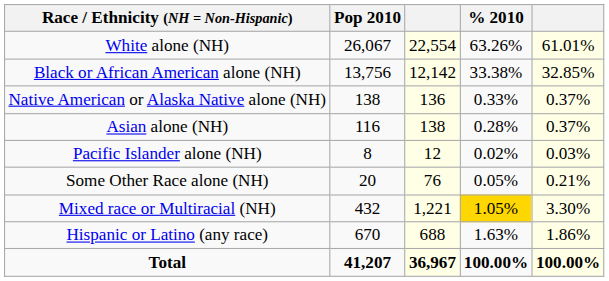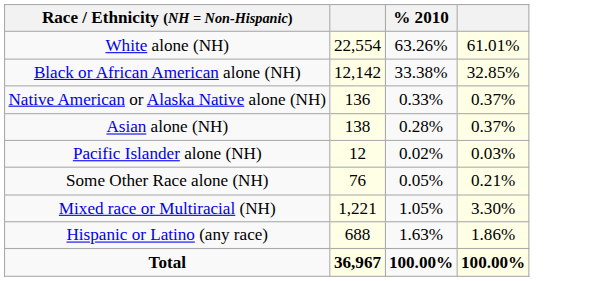- column: (367, 18)
(496, 208) gold background -> (421, 208) no background
